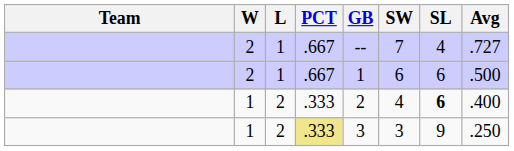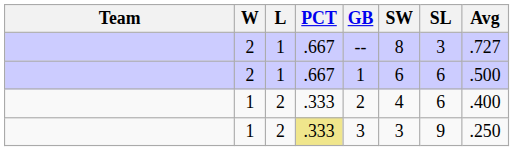(399, 46) 7 -> (399, 46) 8
(441, 46) 4 -> (441, 46) 3
(441, 103) bold -> (441, 103) normal
